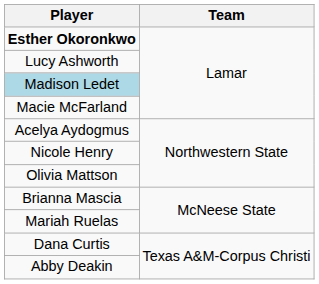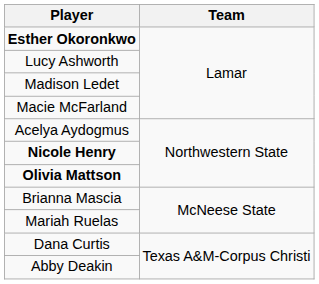(72, 84) lightblue background -> (72, 84) no background
(72, 152) normal -> (72, 152) bold
(72, 175) normal -> (72, 175) bold
